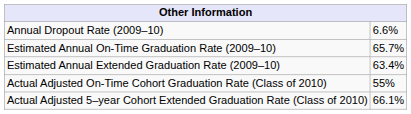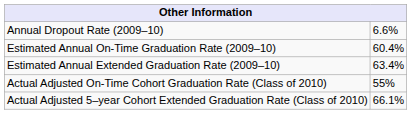(388, 48) 65.7% -> (388, 48) 60.4%
